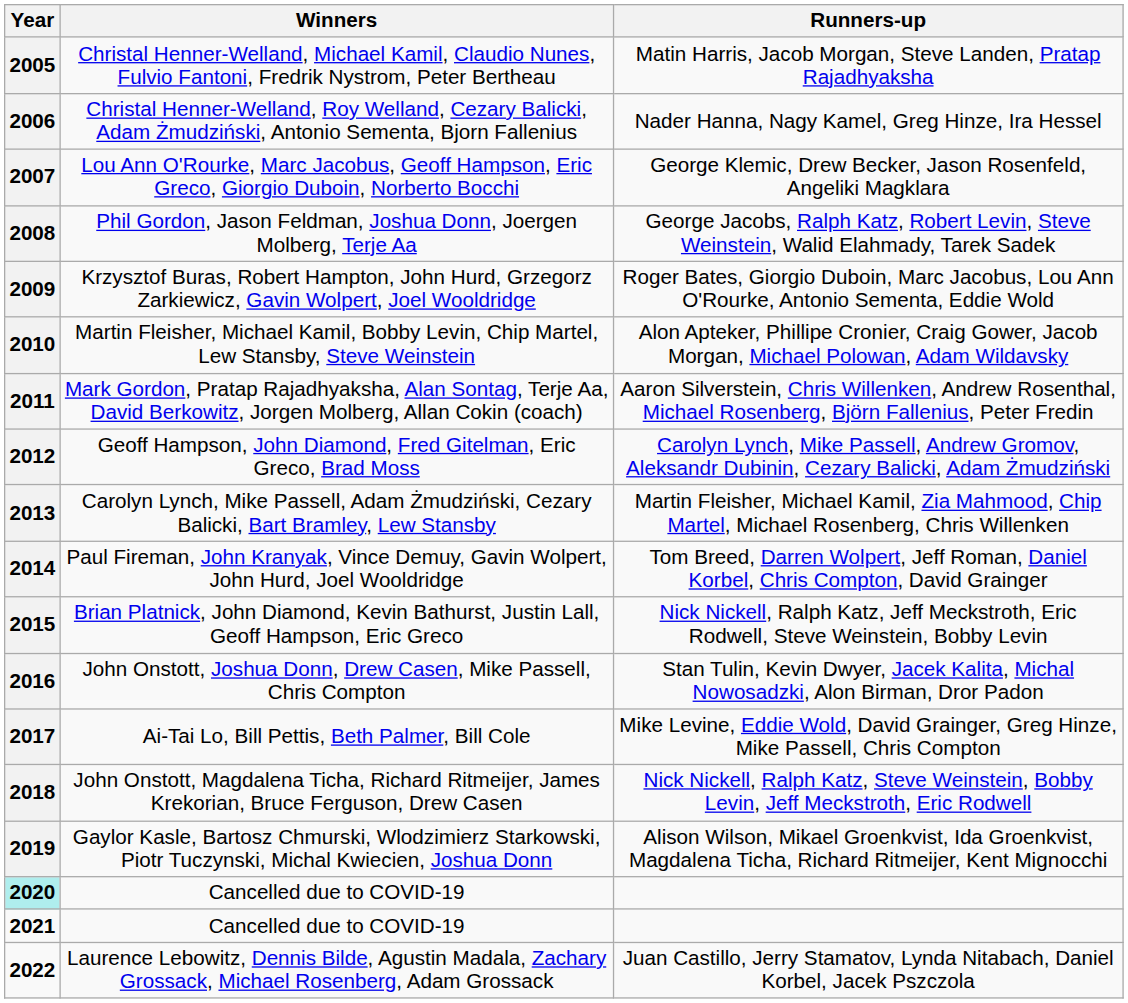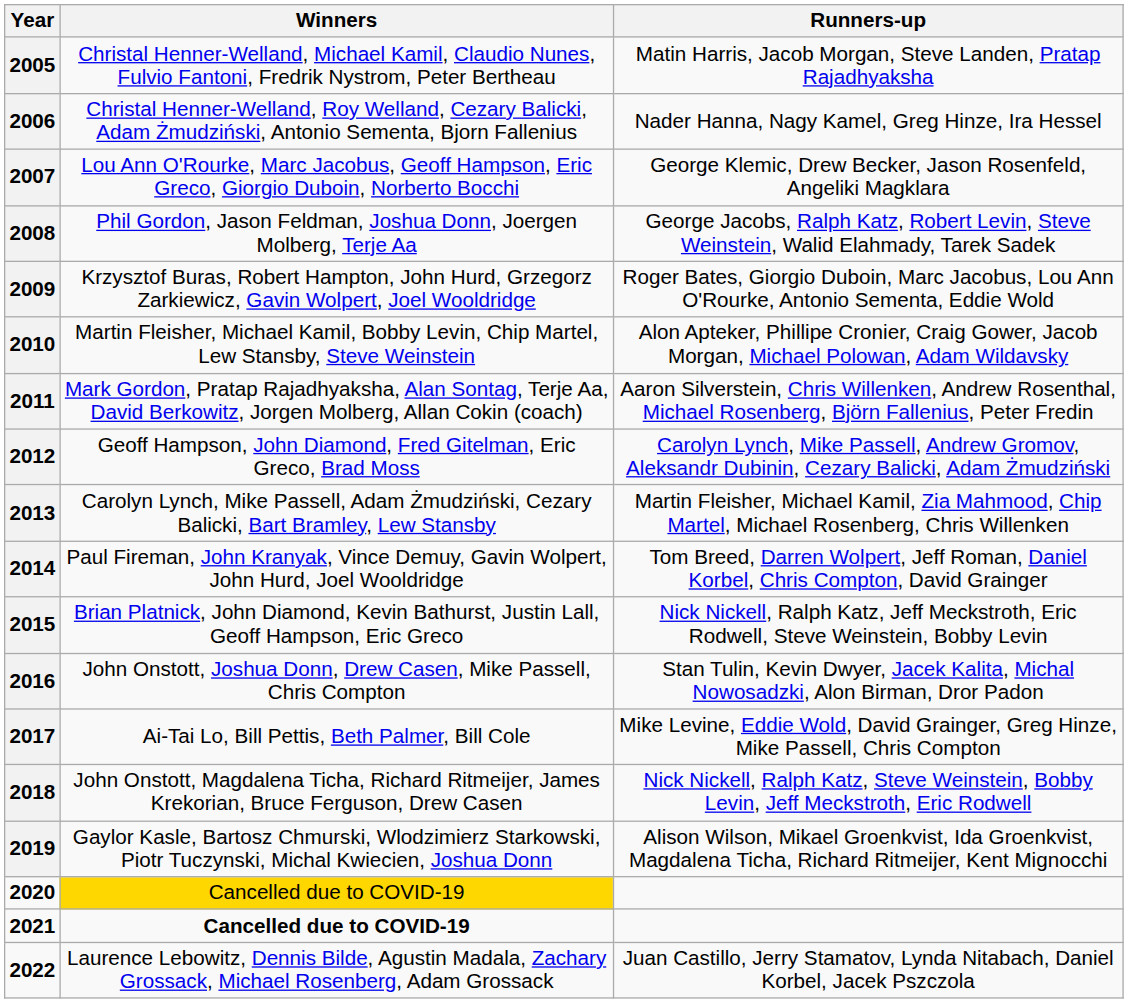(32, 892) paleturquoise background -> (32, 892) no background
(337, 892) no background -> (337, 892) gold background
(337, 925) normal -> (337, 925) bold
